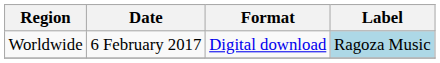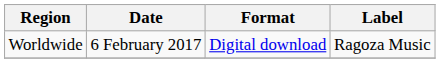(382, 44) lightblue background -> (382, 44) no background
